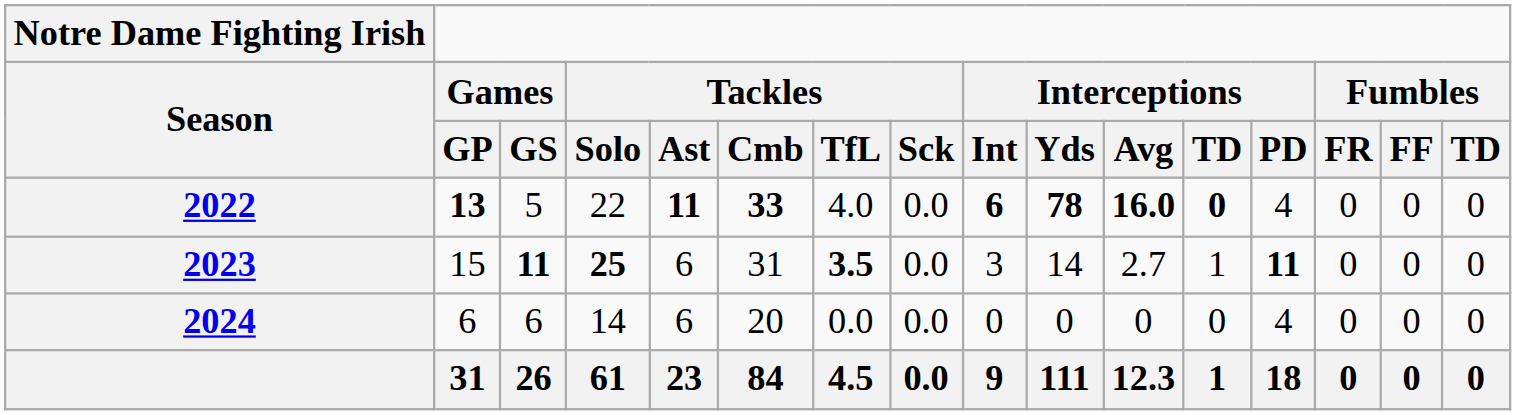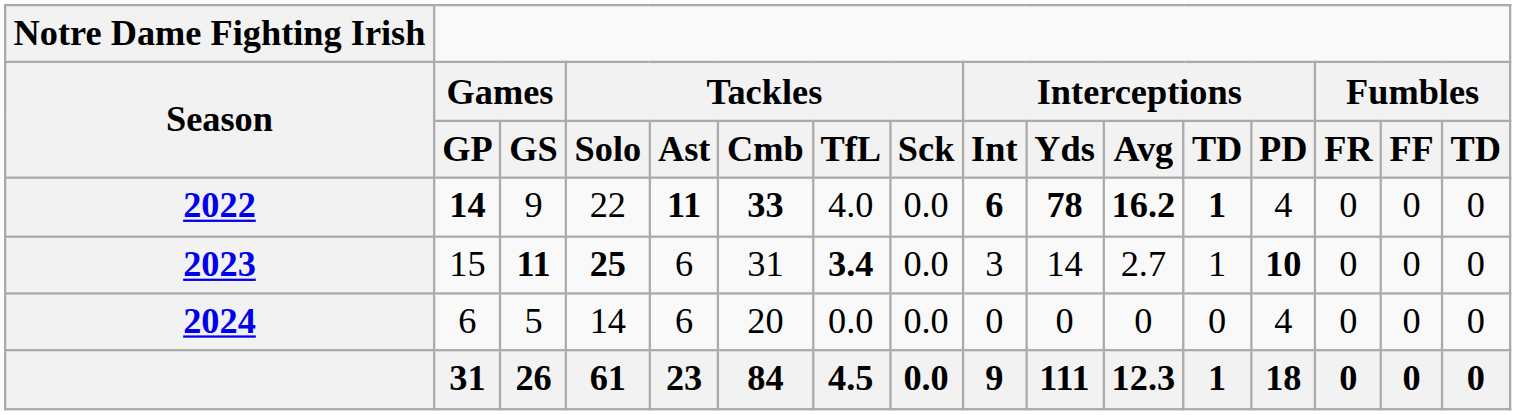(467, 206) 13 -> (467, 206) 14
(534, 206) 5 -> (534, 206) 9
(1143, 206) 16.0 -> (1143, 206) 16.2
(1217, 206) 0 -> (1217, 206) 1
(851, 263) 3.5 -> (851, 263) 3.4
(1283, 263) 11 -> (1283, 263) 10
(534, 321) 6 -> (534, 321) 5
